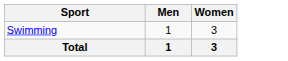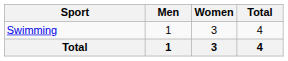+ column: (260, 13)
